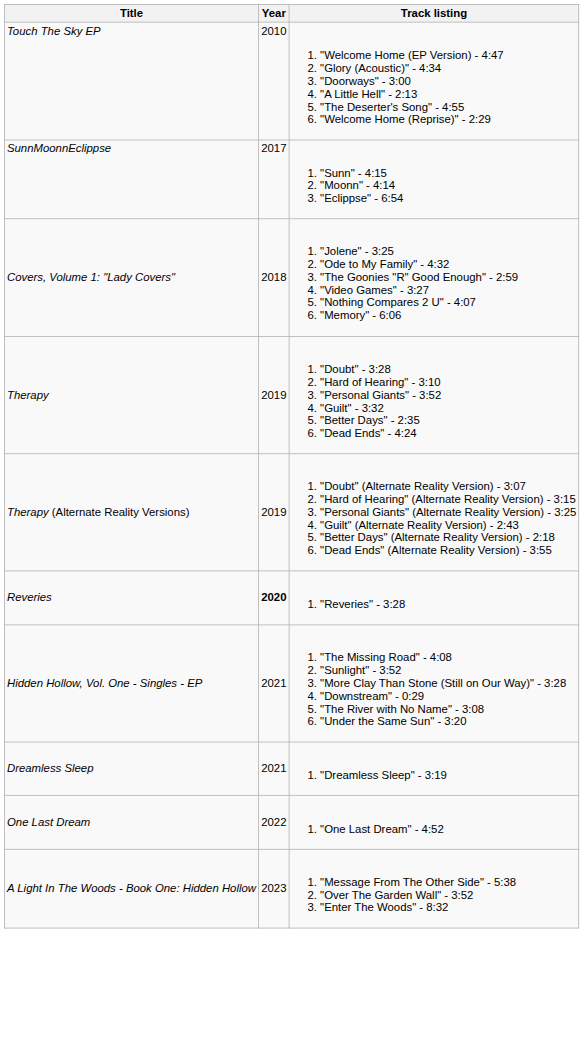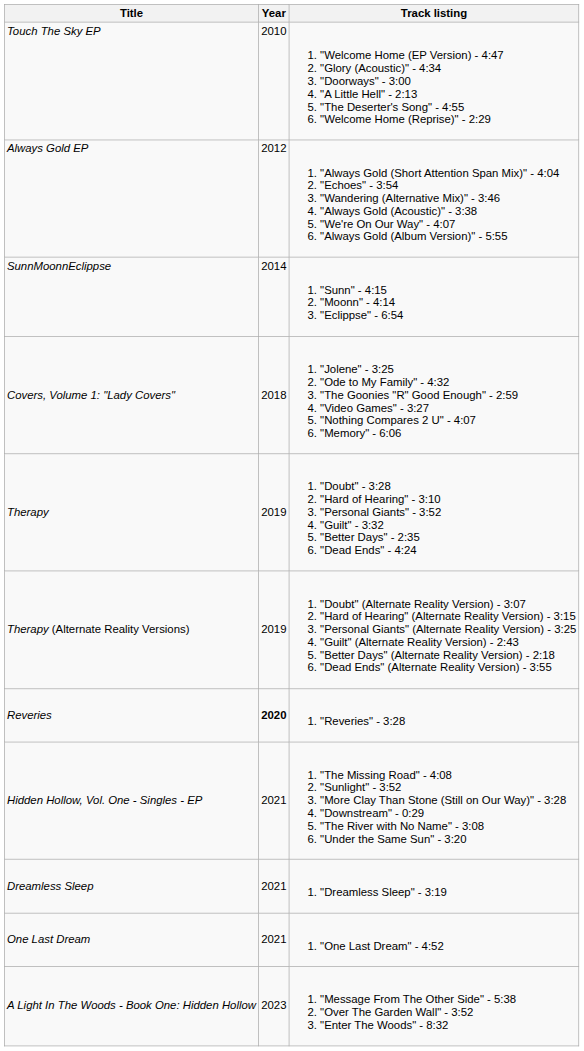+ row: (48, 148)
(274, 148) 2017 -> (274, 266) 2014
(274, 822) 2022 -> (274, 939) 2021
